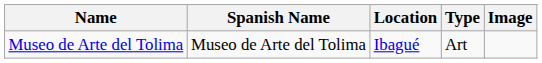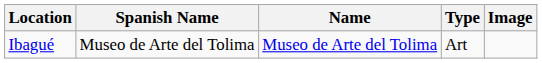columns swapped: (96, 17) <-> (405, 17)
